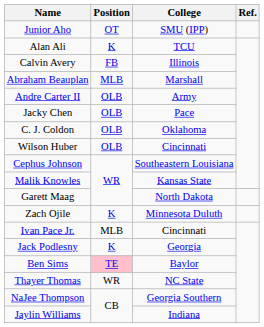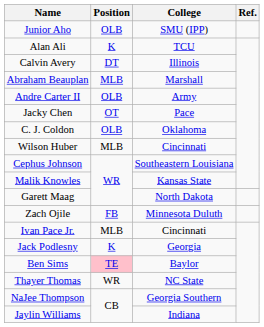(112, 29) OT -> (112, 29) OLB
(112, 63) FB -> (112, 63) DT
(112, 113) OLB -> (112, 113) OT
(112, 146) OLB -> (112, 146) MLB
(112, 213) K -> (112, 213) FB
